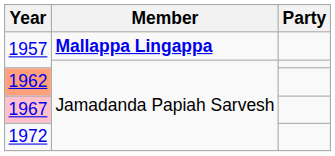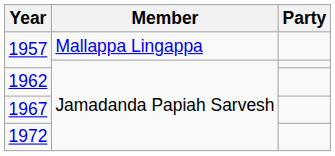(134, 45) bold -> (129, 45) normal
(28, 81) lightsalmon background -> (28, 81) no background
(28, 109) pink background -> (28, 109) no background
